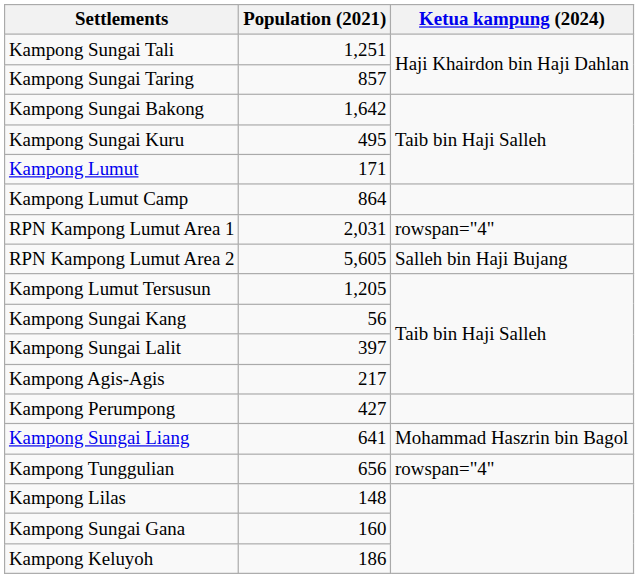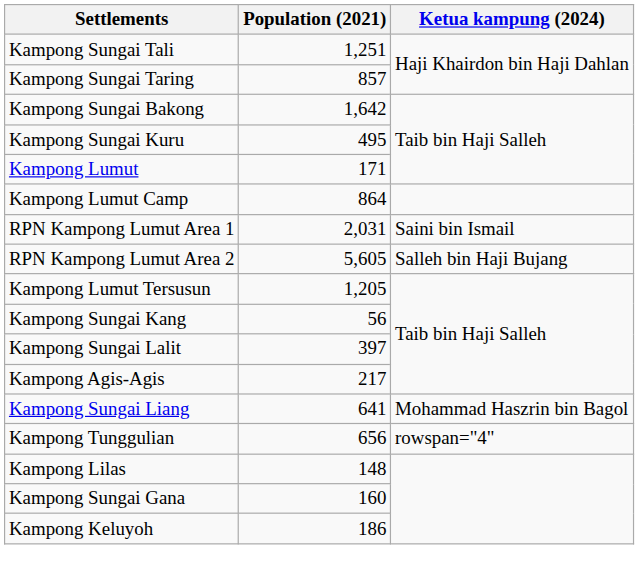(445, 229) rowspan="4" -> (455, 229) Saini bin Ismail
- row: (92, 408)
